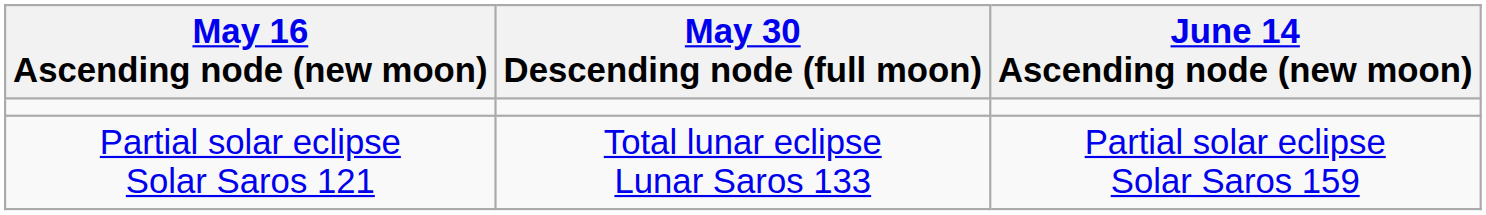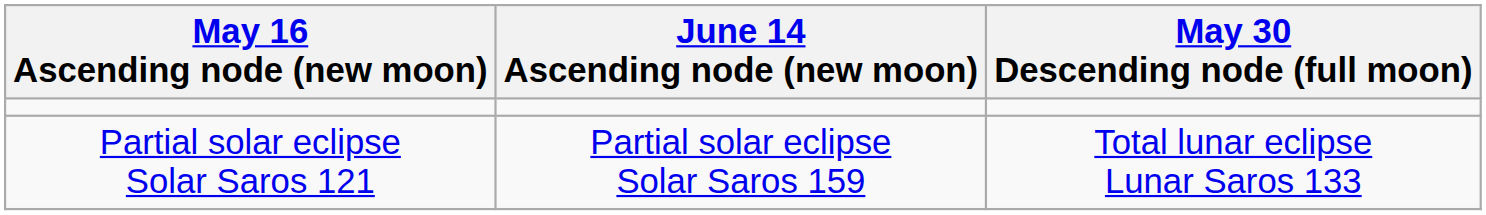columns swapped: (743, 51) <-> (1235, 51)
